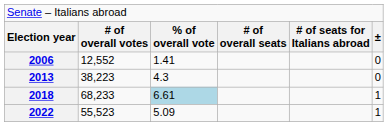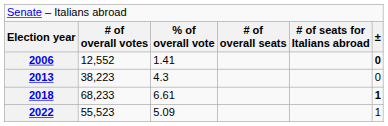(378, 60) normal -> (378, 60) bold
(164, 95) lightblue background -> (164, 95) no background
(378, 95) normal -> (378, 95) bold
